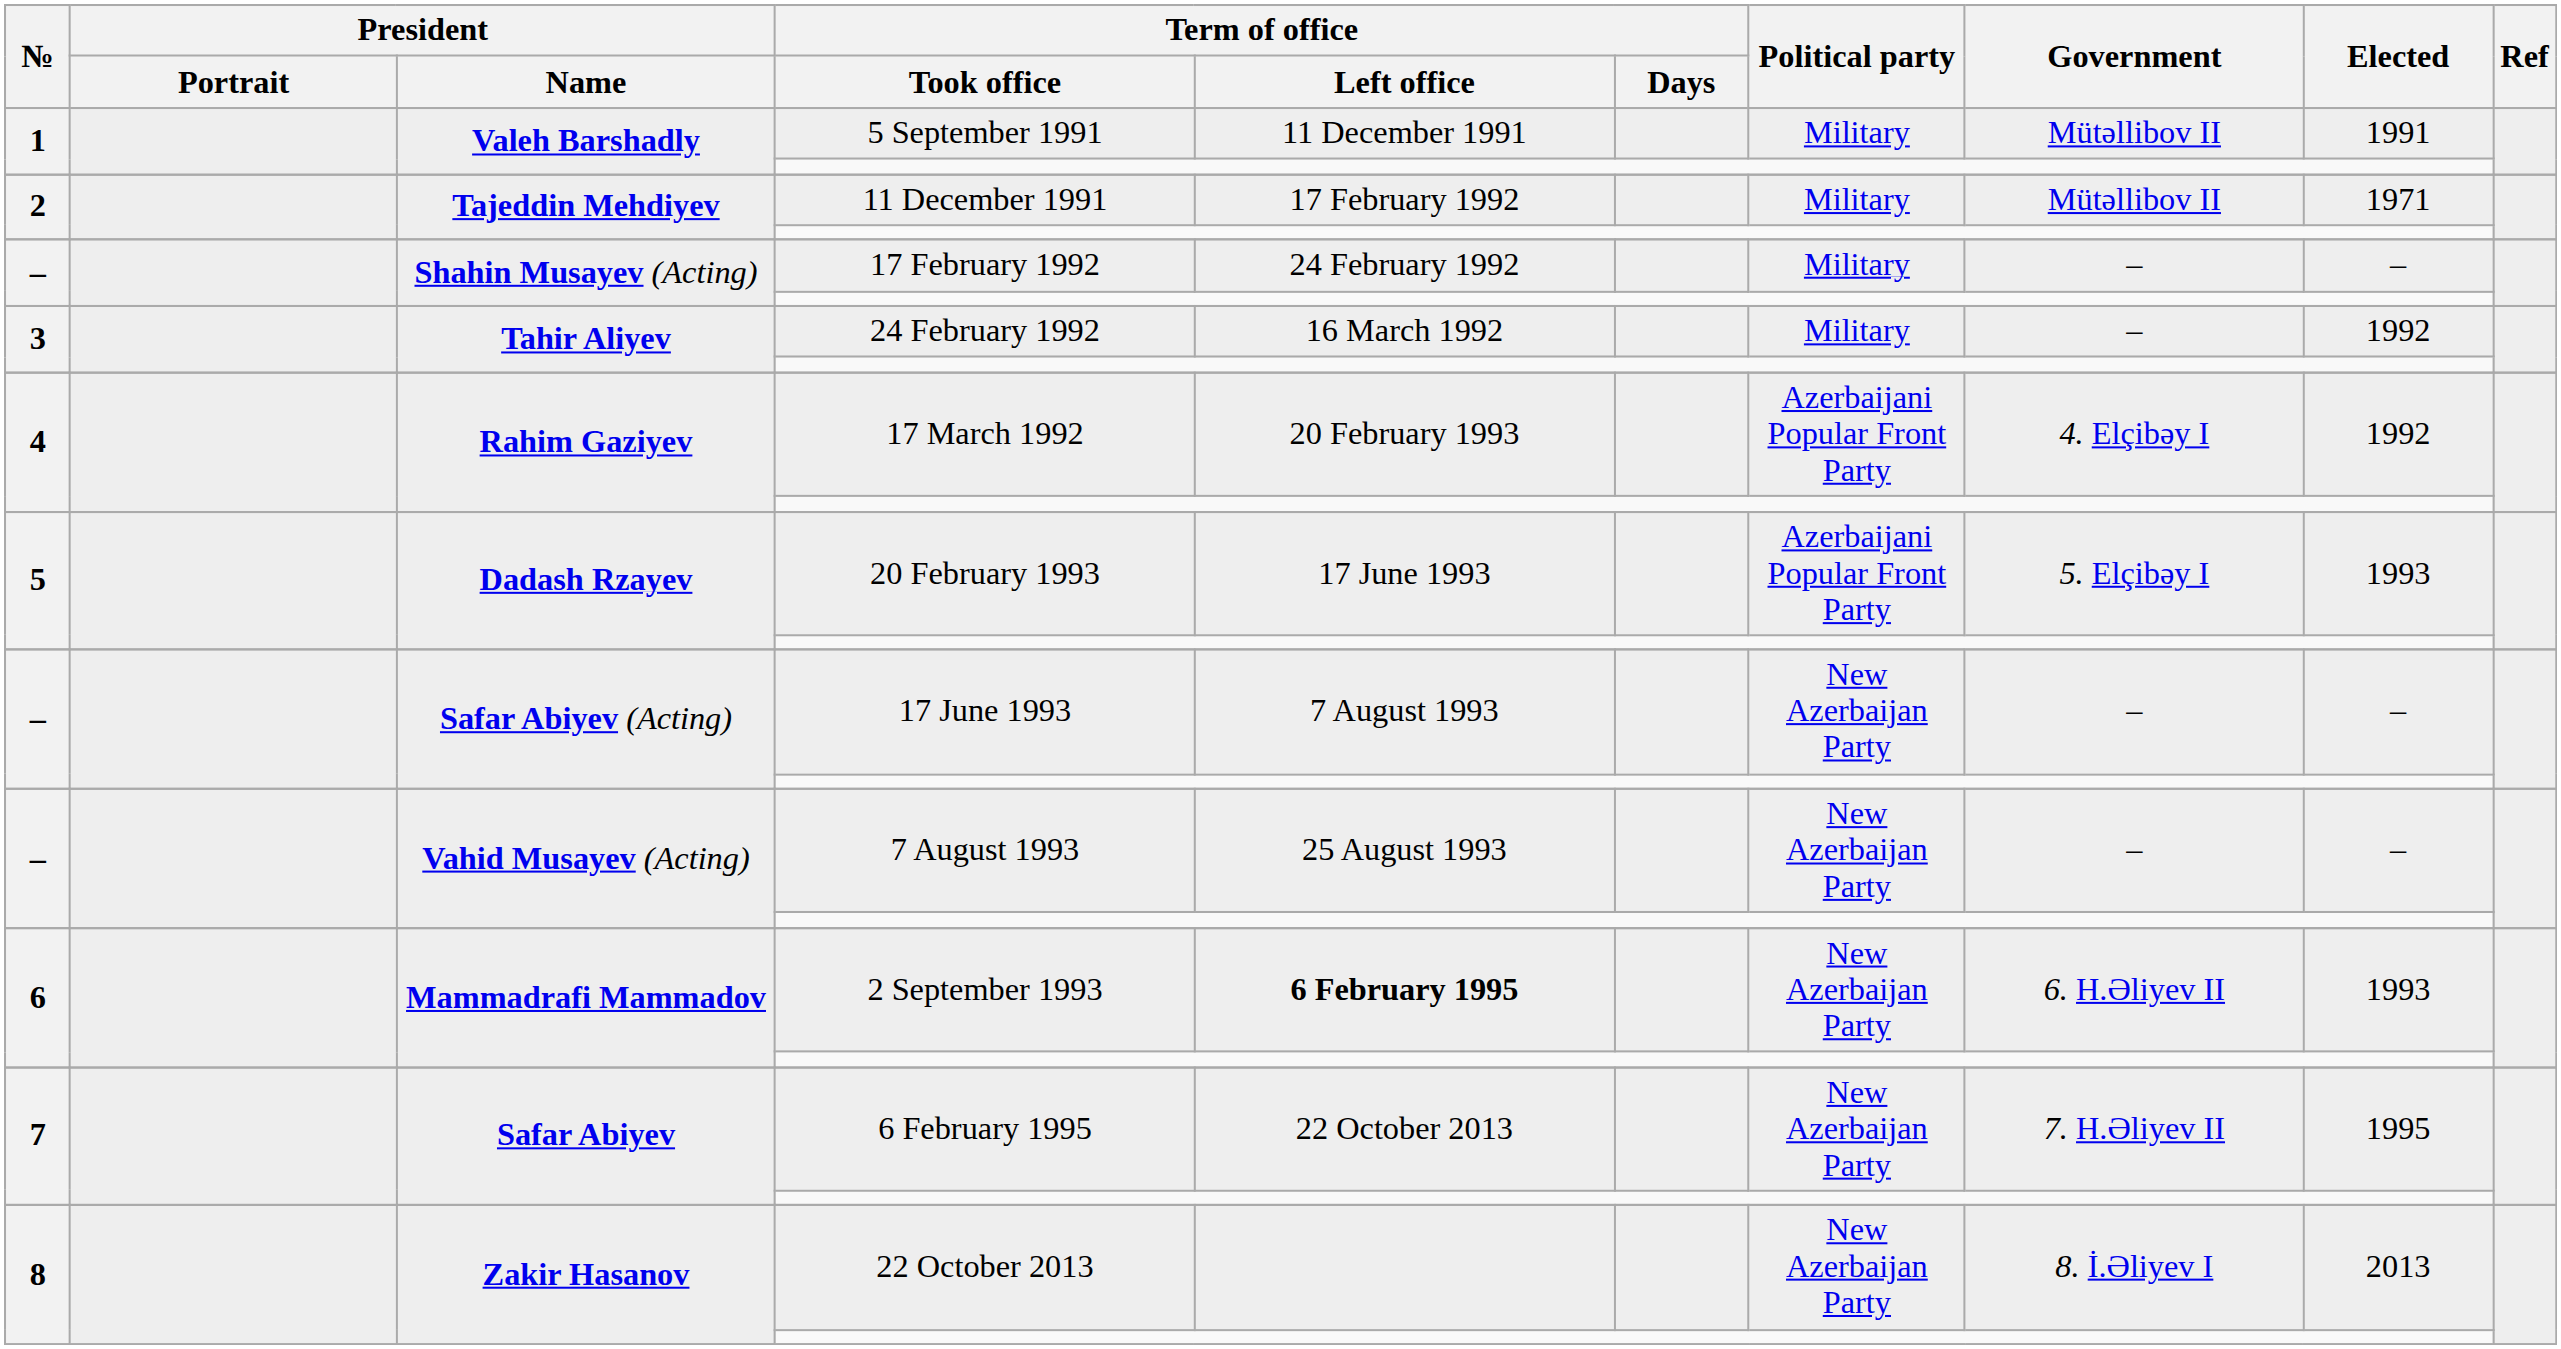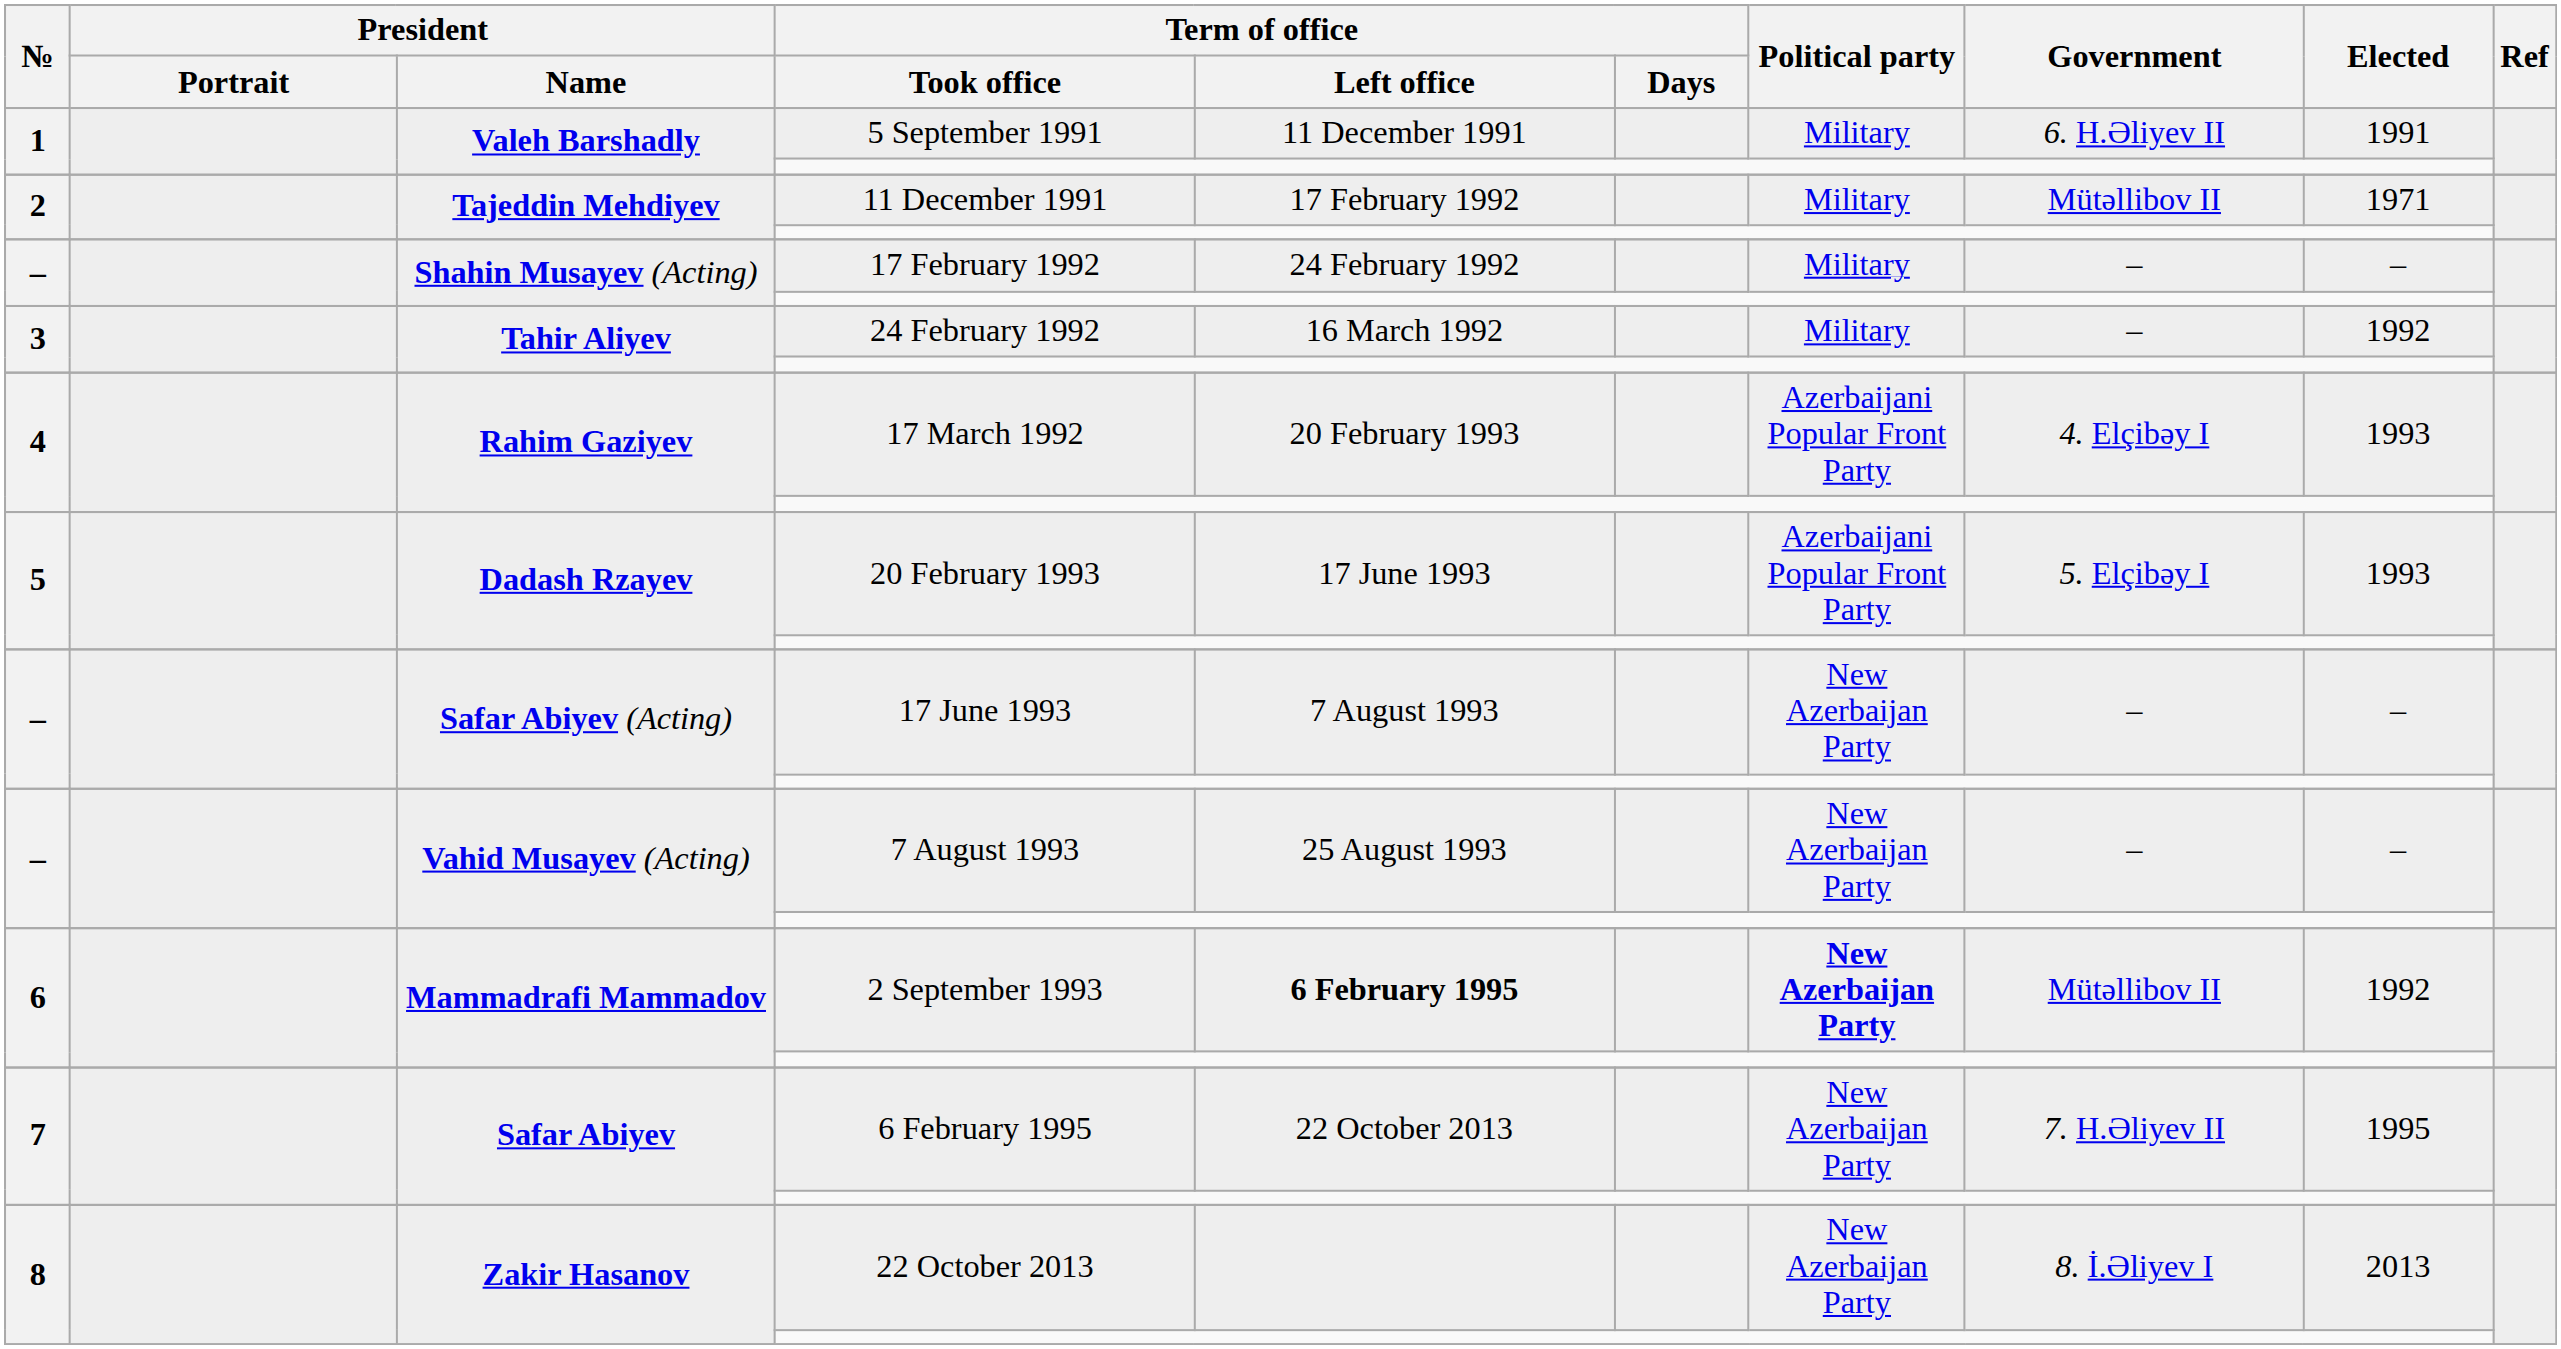(2134, 132) Mütəllibov II -> (2134, 132) 6. H.Əliyev II
(2398, 433) 1992 -> (2398, 433) 1993
(1857, 989) normal -> (1857, 989) bold
(2134, 989) 6. H.Əliyev II -> (2134, 989) Mütəllibov II
(2398, 989) 1993 -> (2398, 989) 1992
